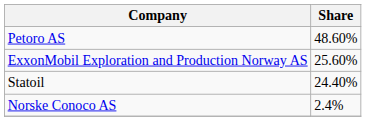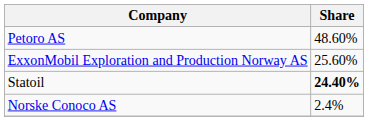(336, 82) normal -> (337, 82) bold
